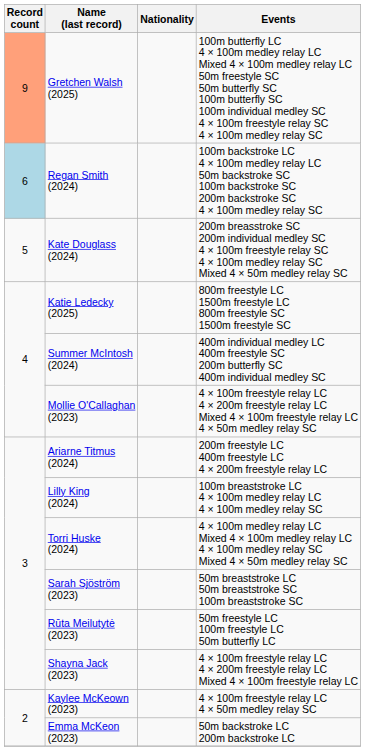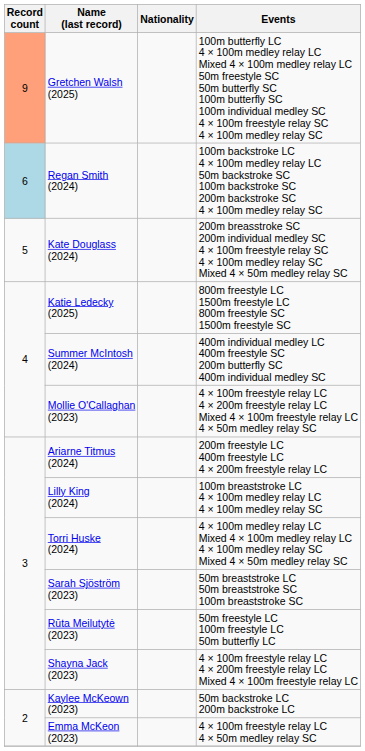(263, 704) 4 × 100m freestyle relay LC 4 × 50m medley relay SC -> (247, 704) 50m backstroke LC 200m backstroke LC
(247, 732) 50m backstroke LC 200m backstroke LC -> (263, 732) 4 × 100m freestyle relay LC 4 × 50m medley relay SC
